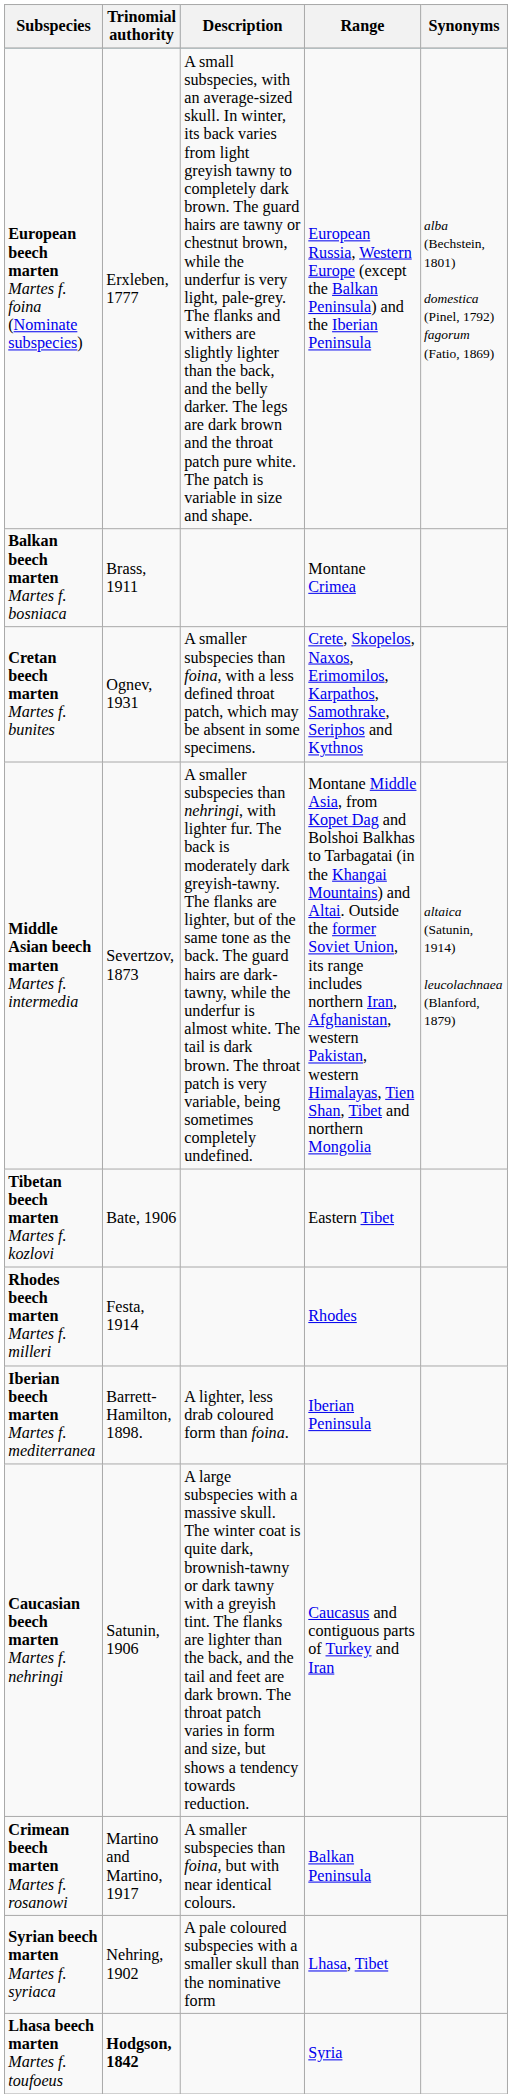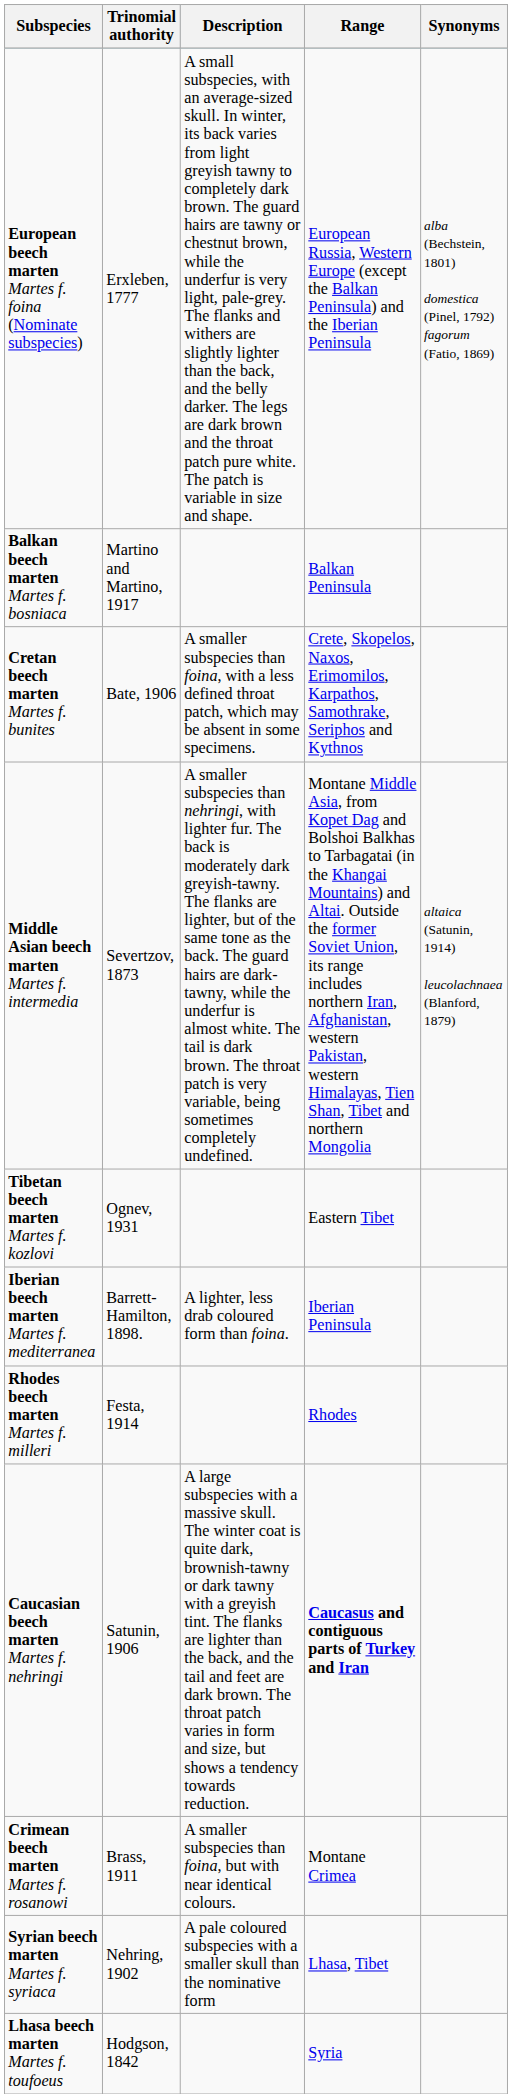(126, 577) Brass, 1911 -> (134, 577) Martino and Martino, 1917
(337, 577) Montane Crimea -> (340, 577) Balkan Peninsula
(129, 694) Ognev, 1931 -> (141, 694) Bate, 1906
(141, 1218) Bate, 1906 -> (129, 1218) Ognev, 1931
rows swapped: (52, 1414) <-> (37, 1316)
(361, 1640) normal -> (362, 1640) bold
(134, 1865) Martino and Martino, 1917 -> (126, 1865) Brass, 1911
(340, 1865) Balkan Peninsula -> (337, 1865) Montane Crimea
(139, 2053) bold -> (138, 2053) normal
